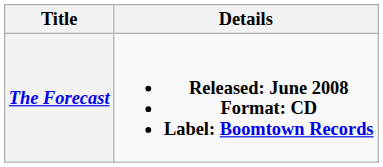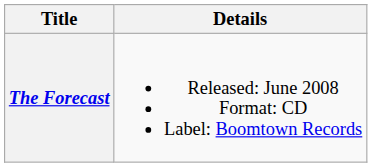(246, 108) bold -> (240, 108) normal
